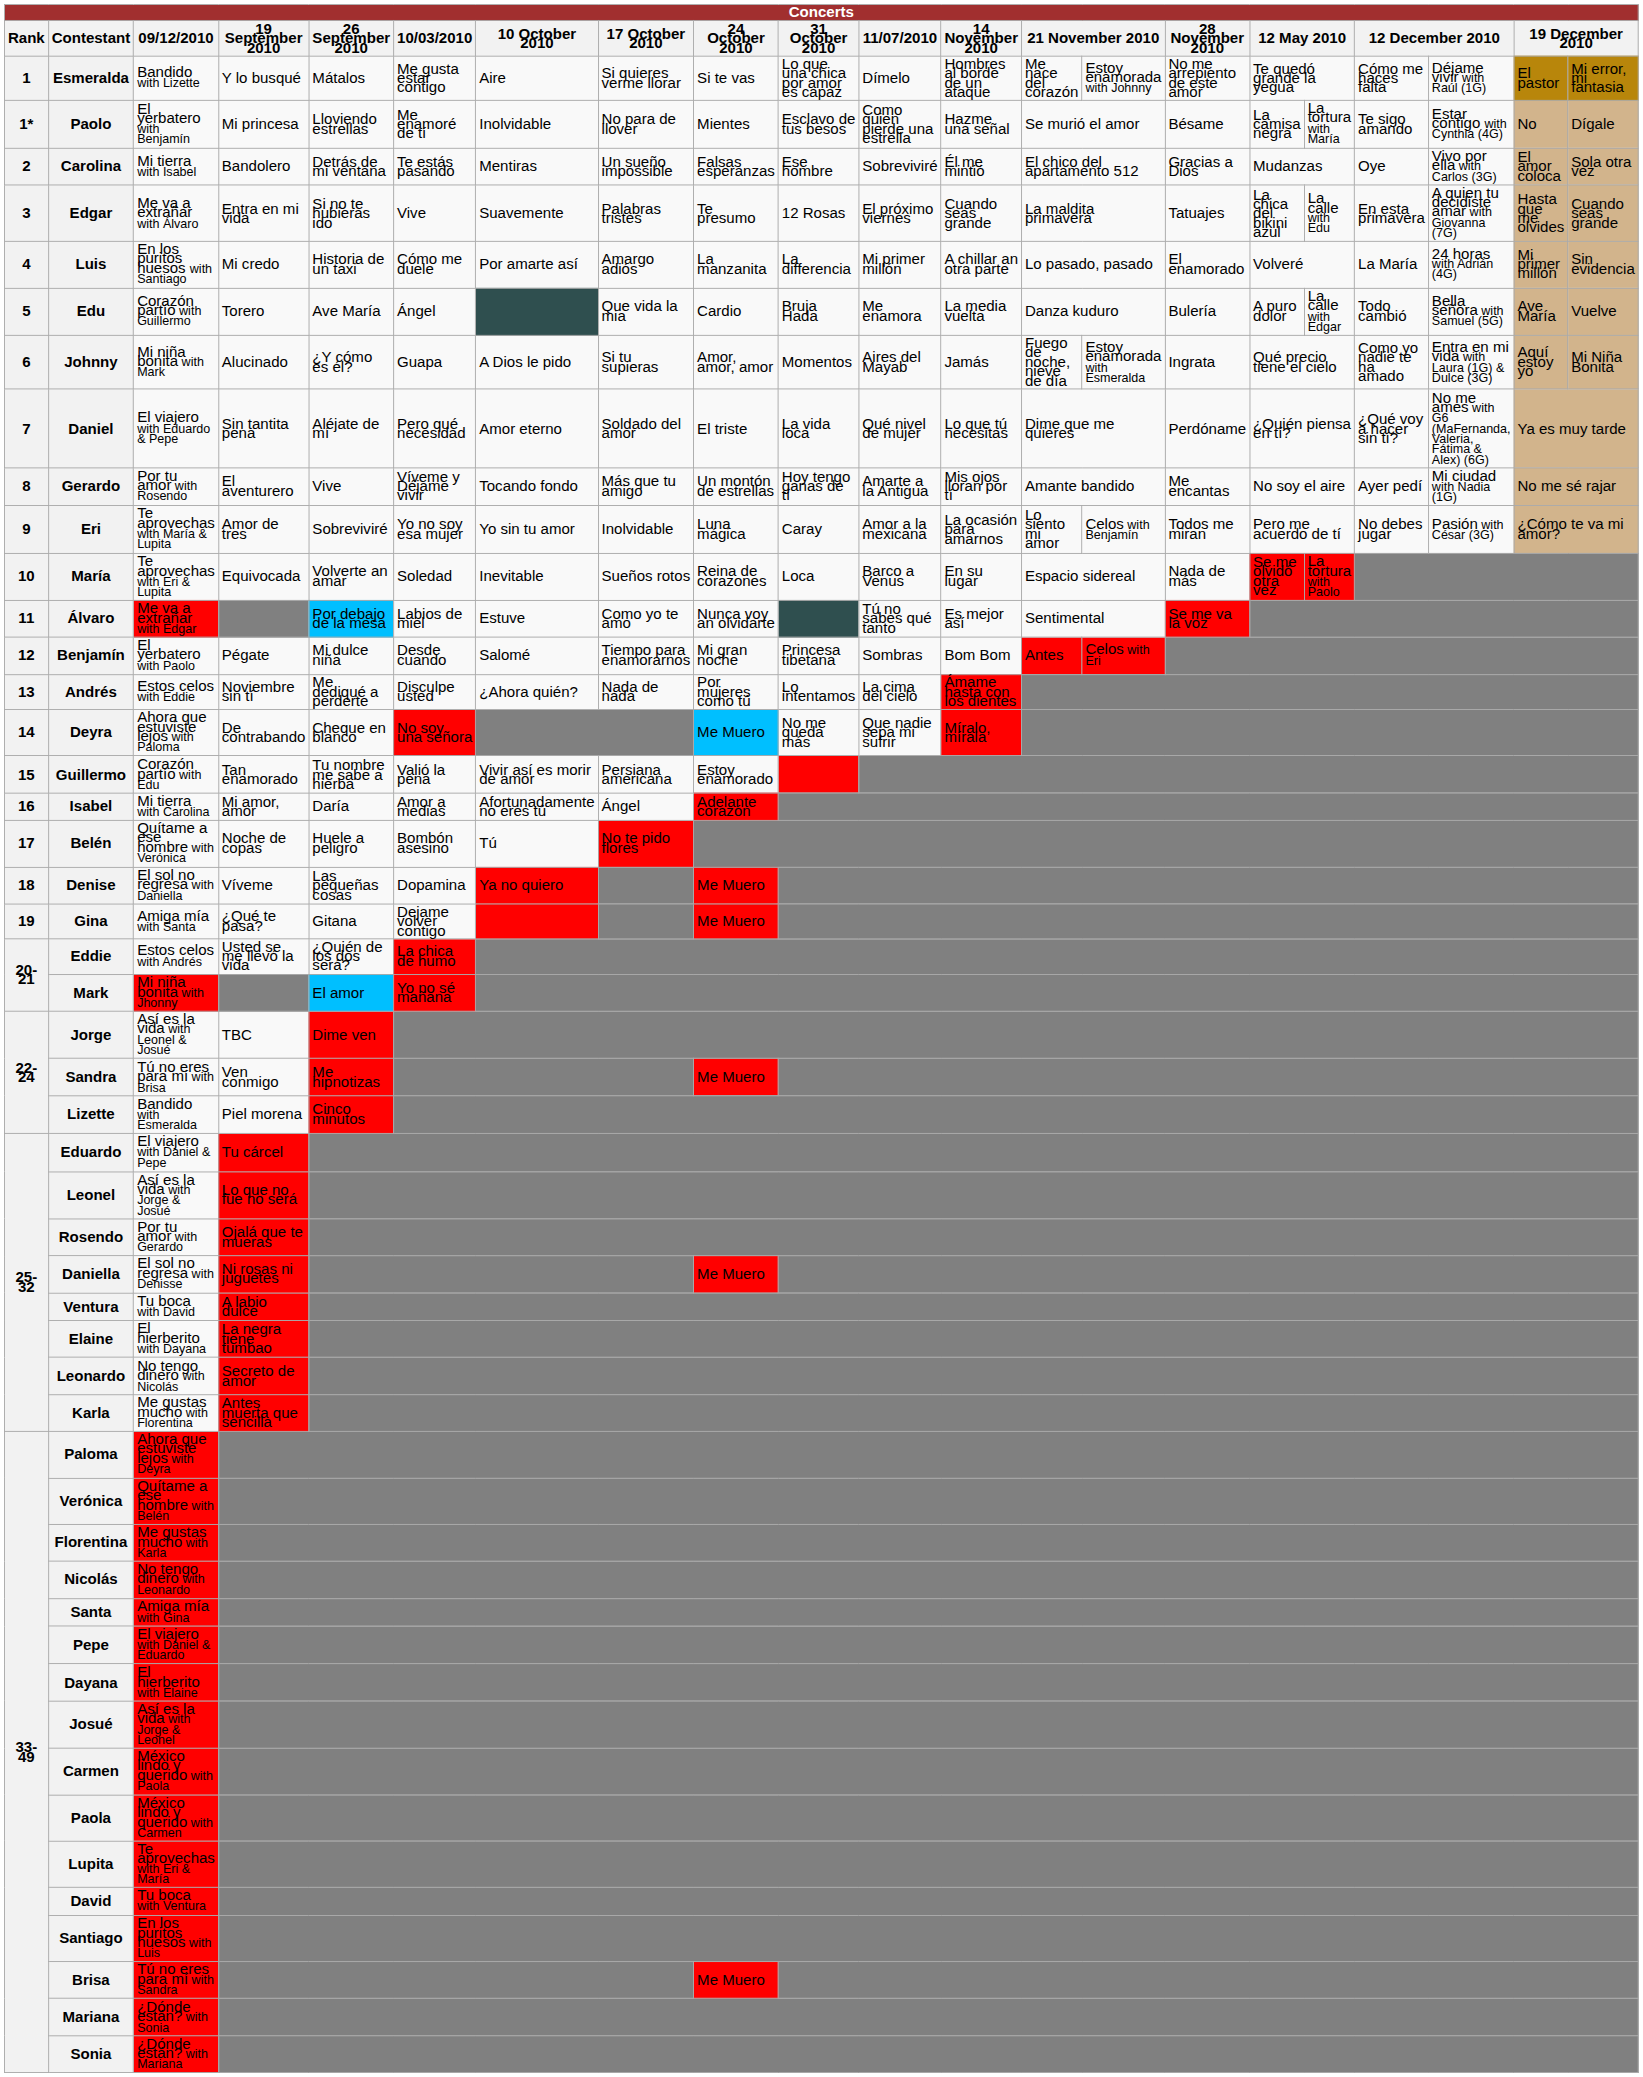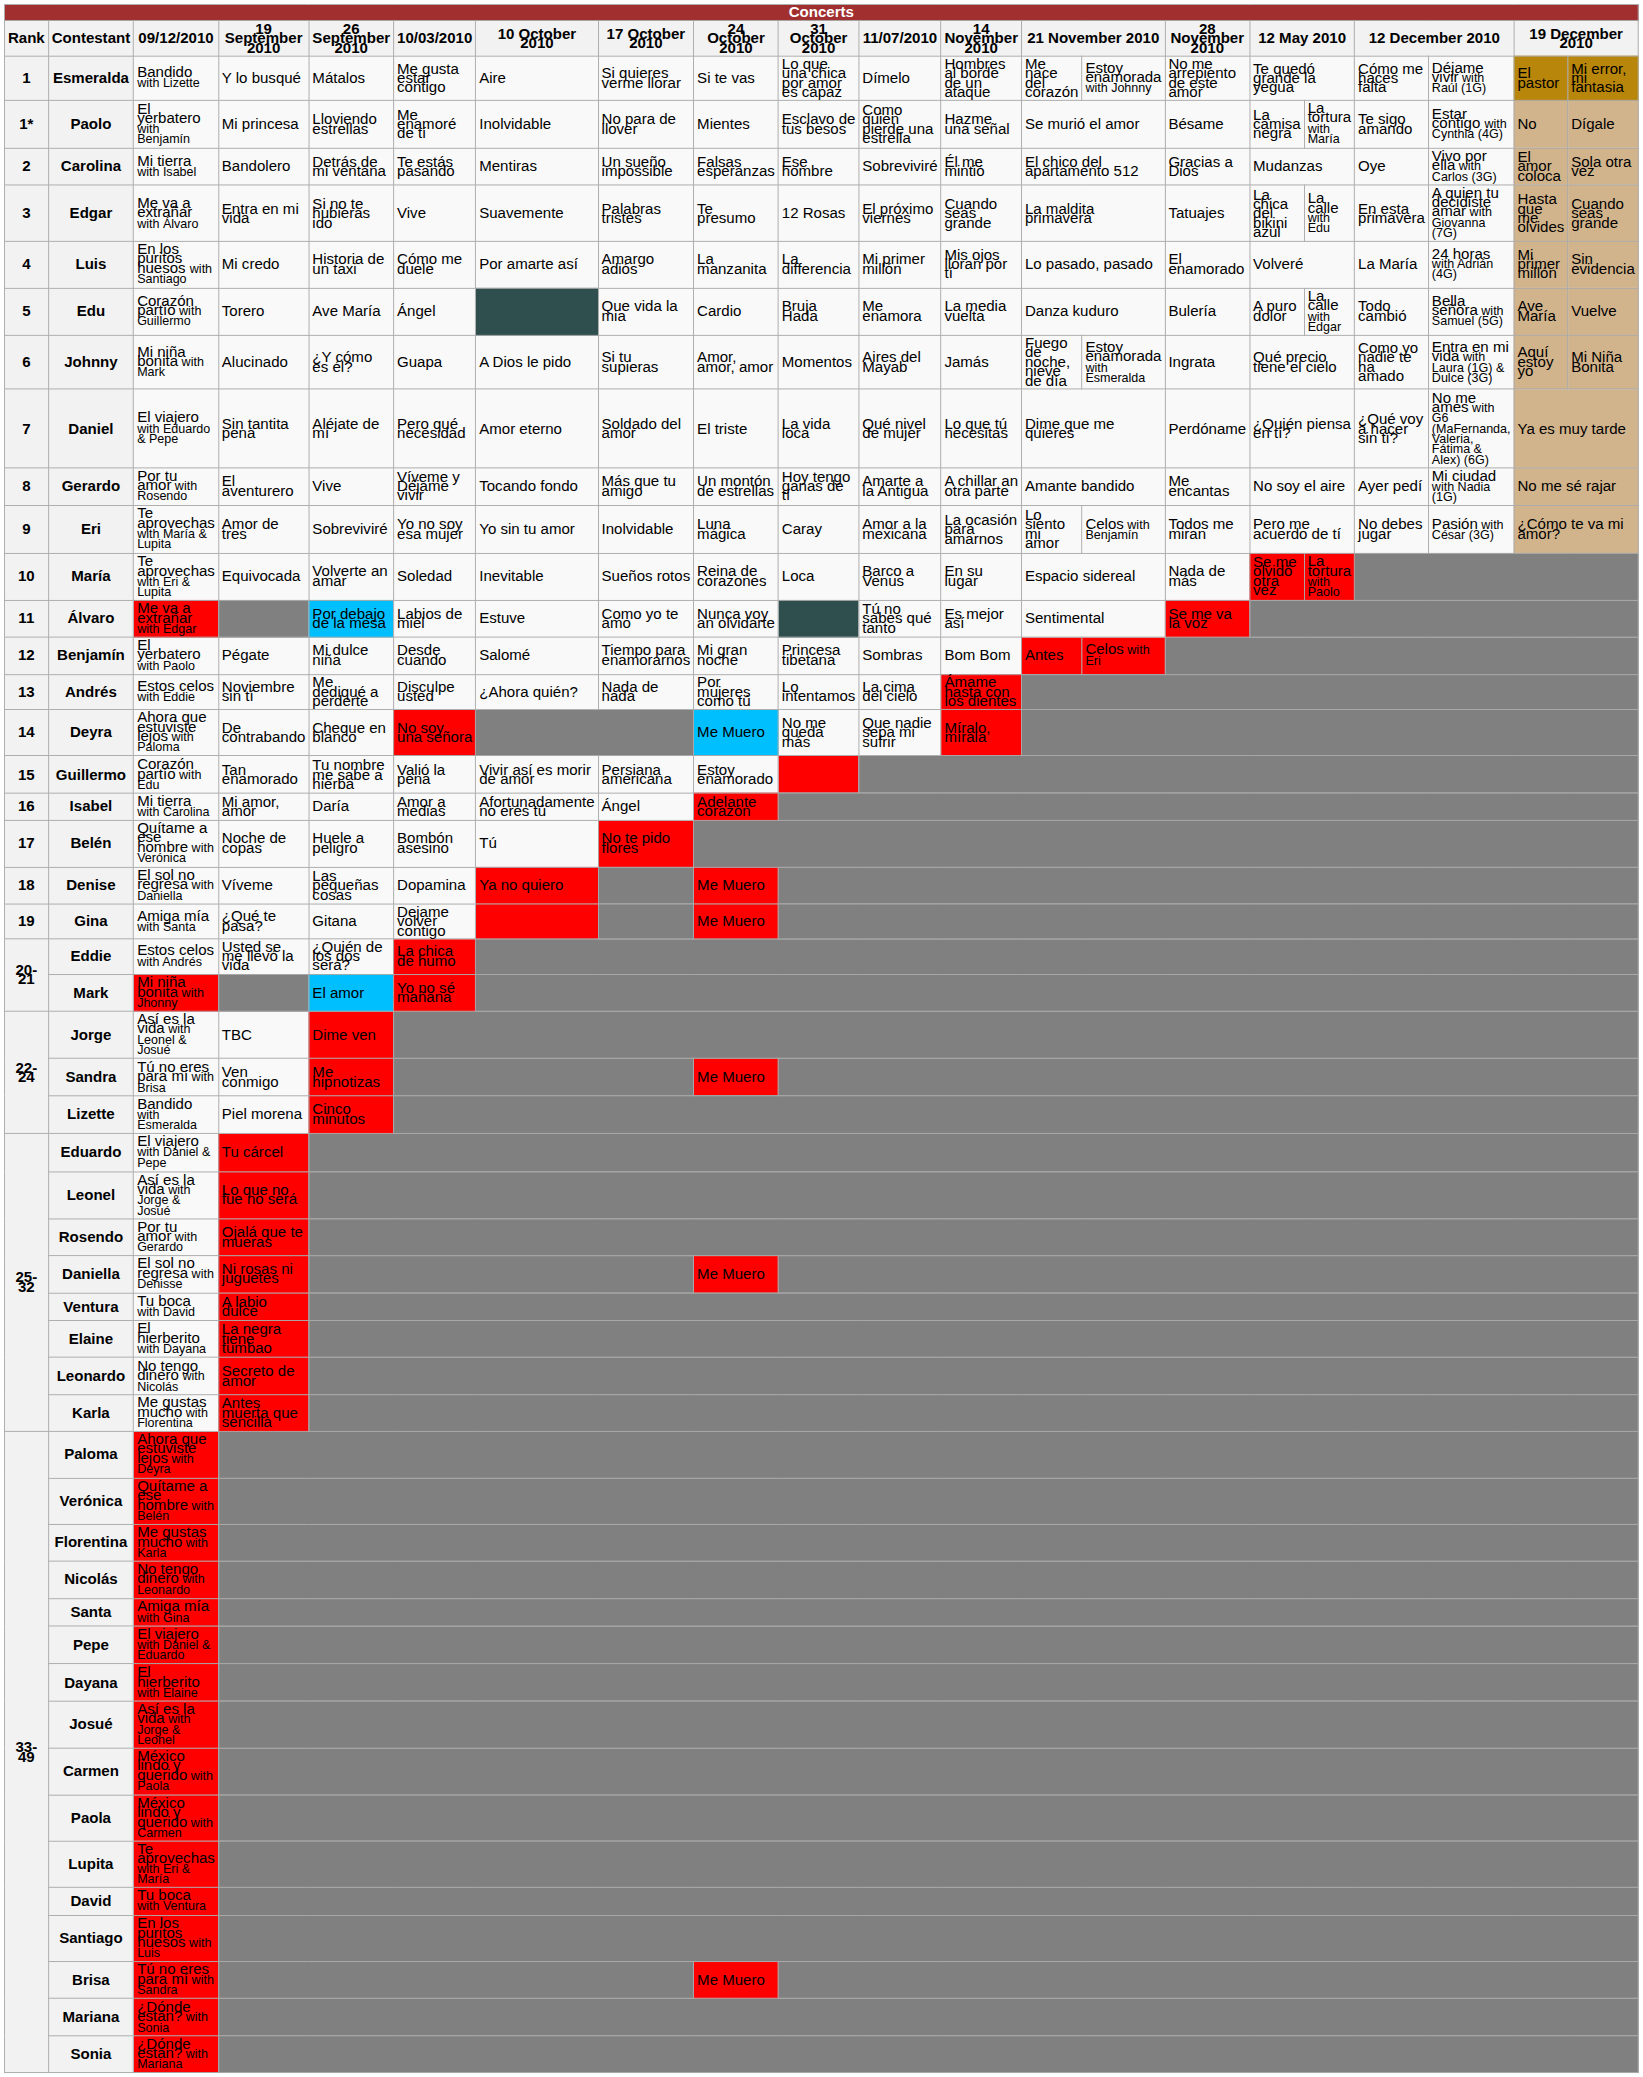(981, 264) A chillar an otra parte -> (976, 264) Mis ojos lloran por tí
(976, 486) Mis ojos lloran por tí -> (981, 486) A chillar an otra parte
